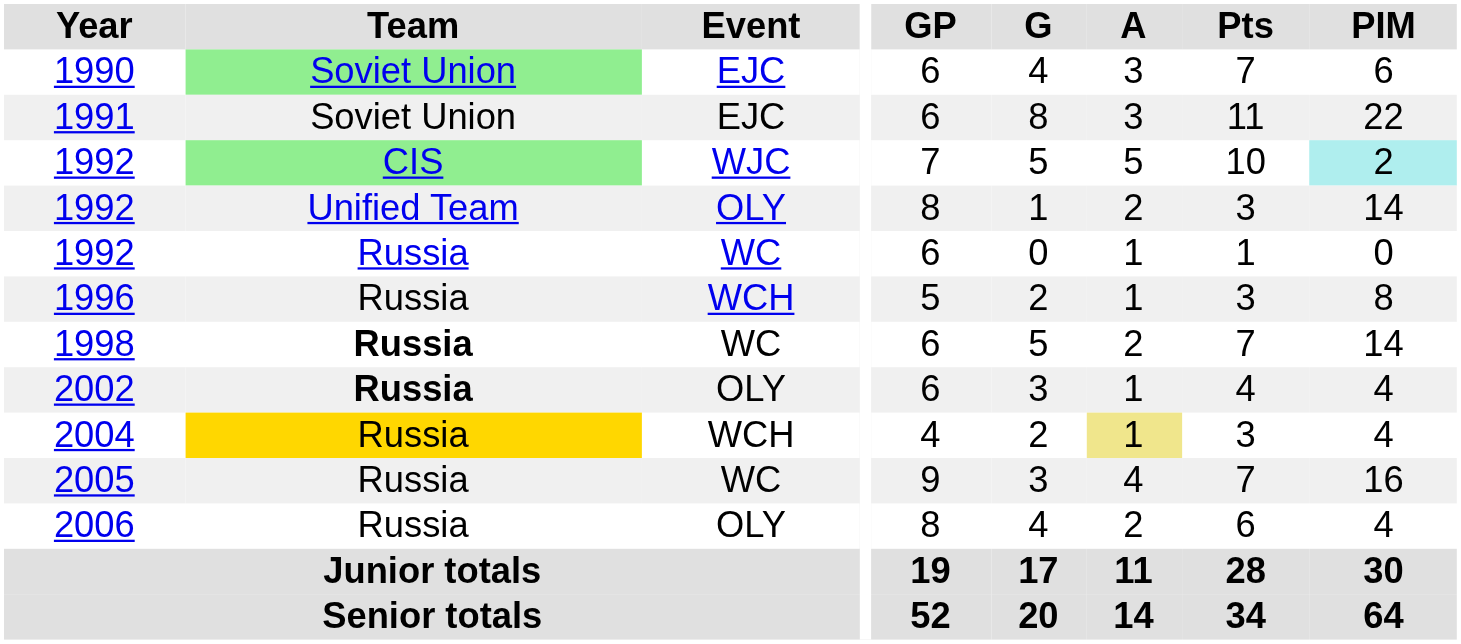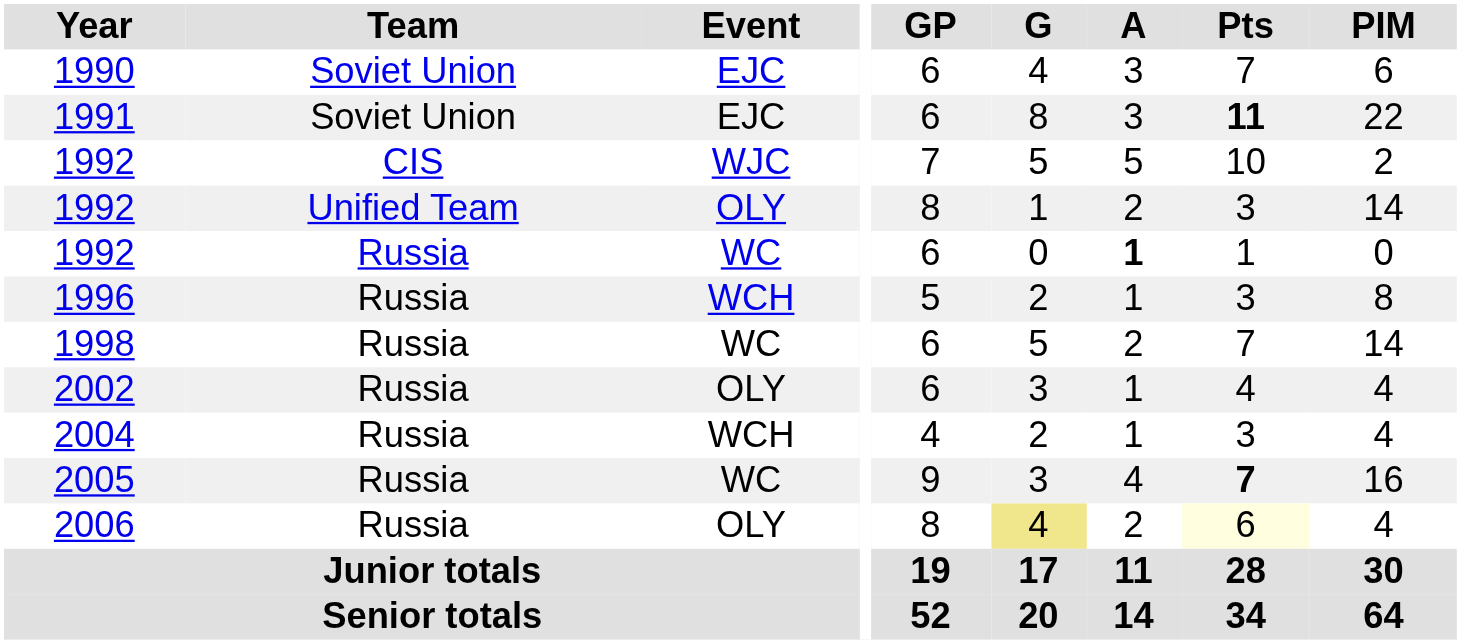(413, 71) lightgreen background -> (413, 71) no background
(1246, 116) normal -> (1246, 116) bold
(413, 162) lightgreen background -> (413, 162) no background
(1384, 162) paleturquoise background -> (1384, 162) no background
(1133, 253) normal -> (1133, 253) bold
(413, 343) bold -> (413, 343) normal
(413, 389) bold -> (413, 389) normal
(413, 434) gold background -> (413, 434) no background
(1133, 434) khaki background -> (1133, 434) no background
(1246, 480) normal -> (1246, 480) bold
(1038, 525) no background -> (1038, 525) khaki background
(1246, 525) no background -> (1246, 525) lightyellow background
